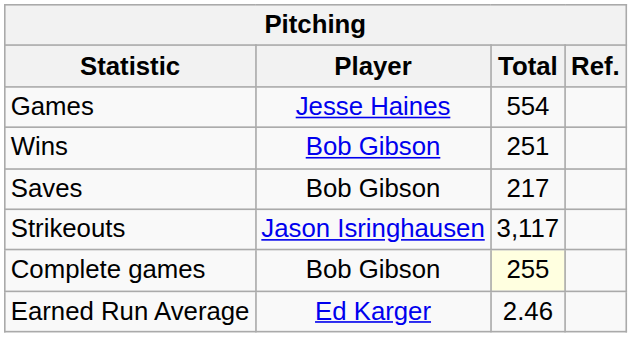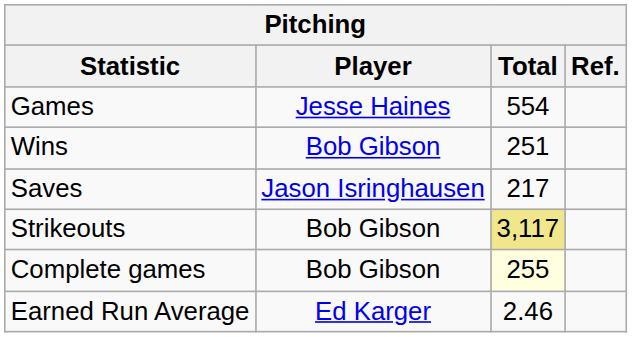(373, 188) Bob Gibson -> (373, 188) Jason Isringhausen
(373, 229) Jason Isringhausen -> (373, 229) Bob Gibson
(528, 229) no background -> (528, 229) khaki background
